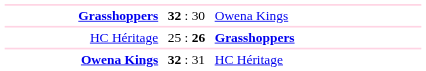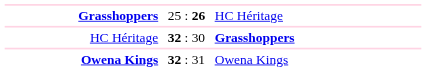(186, 15) 32 : 30 -> (186, 15) 25 : 26
(251, 15) Owena Kings -> (249, 15) HC Héritage
(186, 37) 25 : 26 -> (186, 37) 32 : 30
(249, 59) HC Héritage -> (251, 59) Owena Kings
